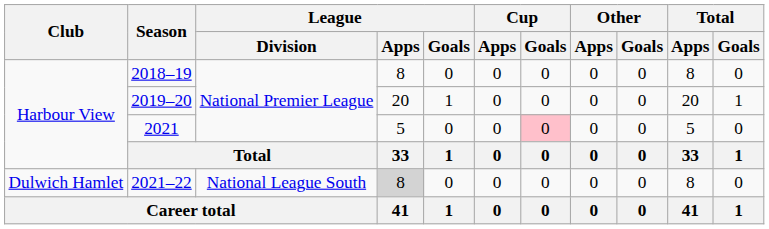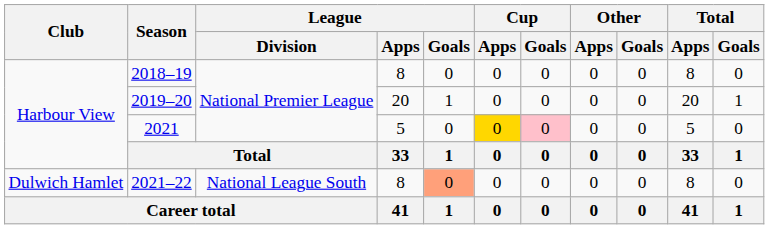(497, 127) no background -> (497, 127) gold background
(400, 182) lightgrey background -> (400, 182) no background
(449, 182) no background -> (449, 182) lightsalmon background
